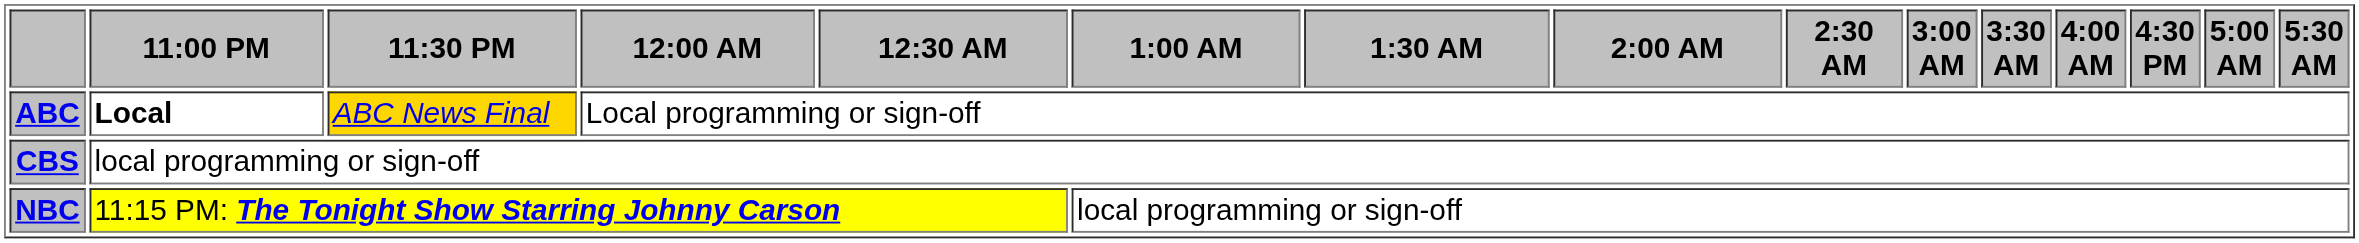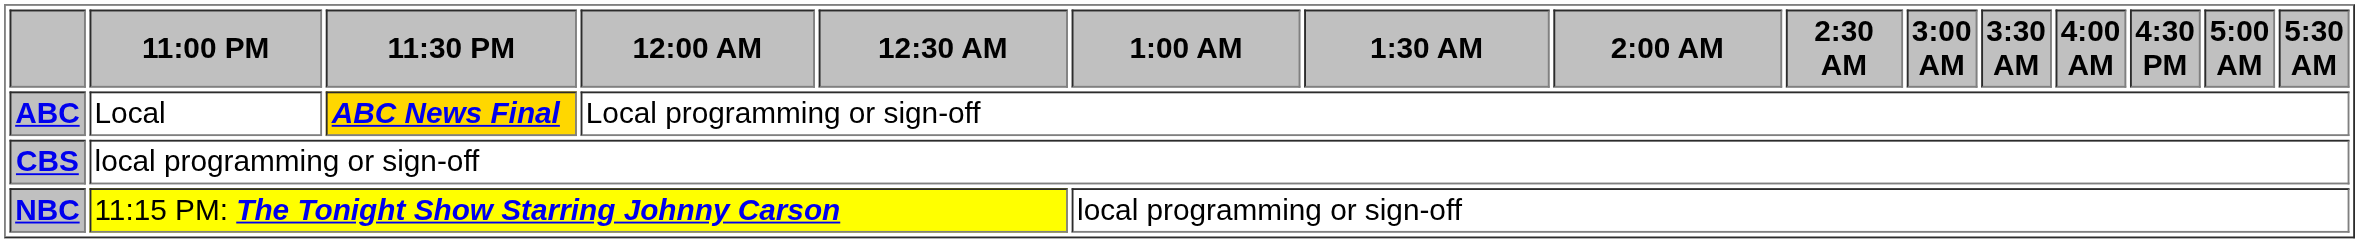(133, 113) bold -> (130, 113) normal
(441, 113) normal -> (446, 113) bold
